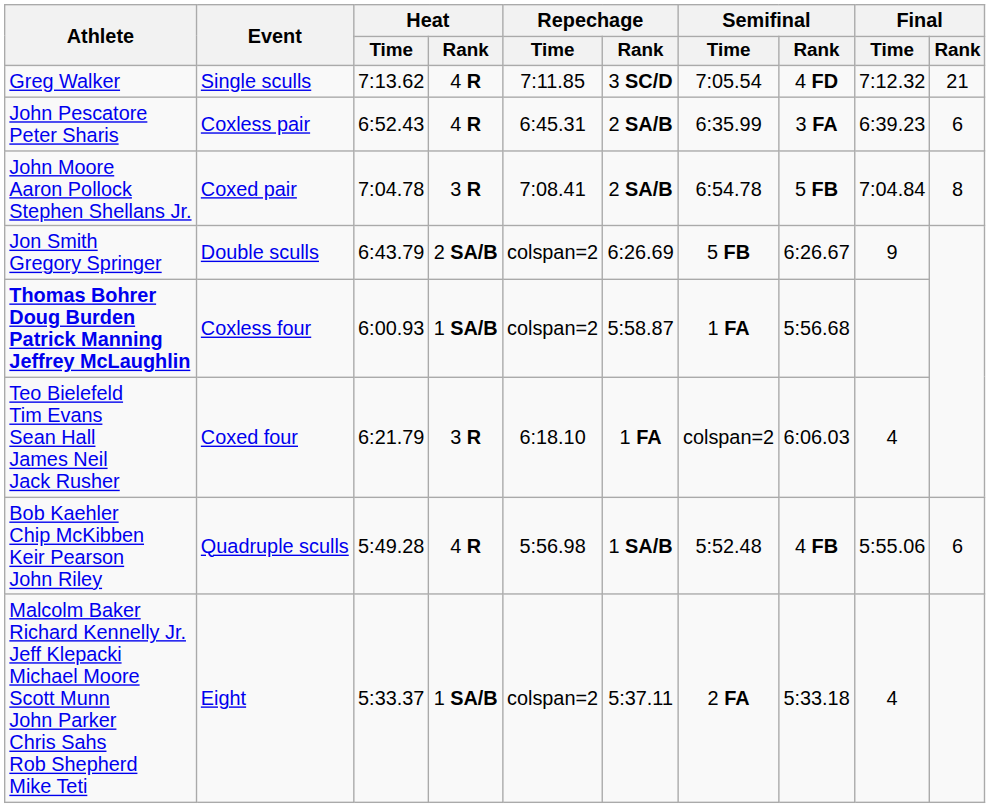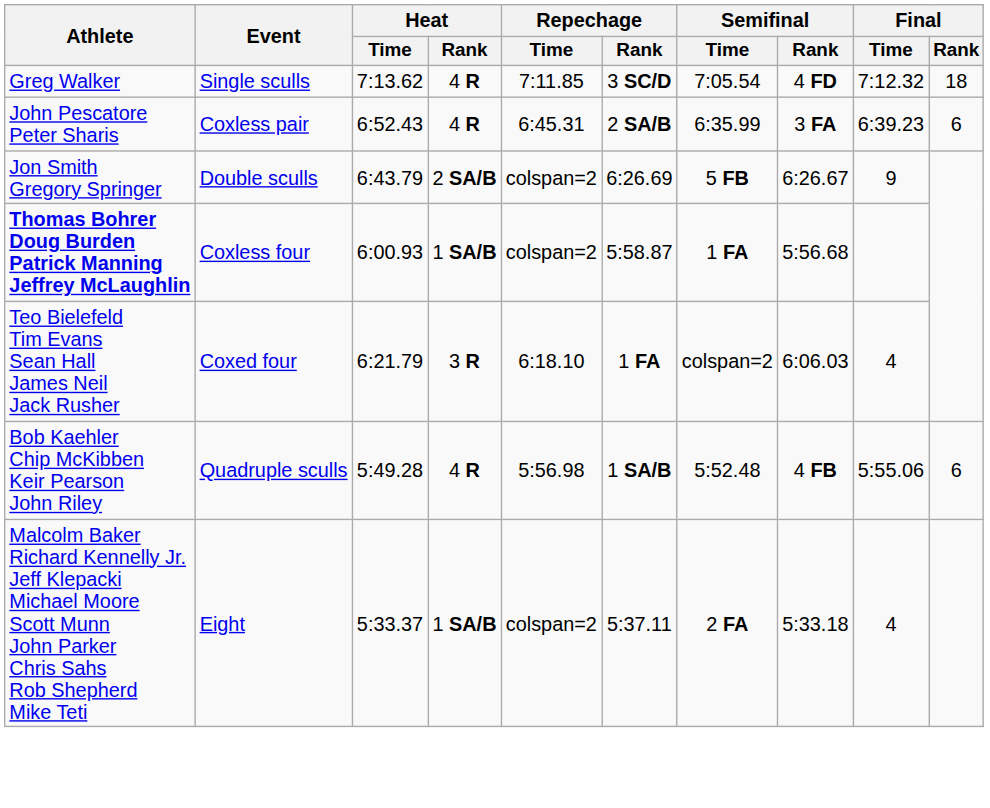(957, 82) 21 -> (956, 82) 18
- row: (100, 189)
